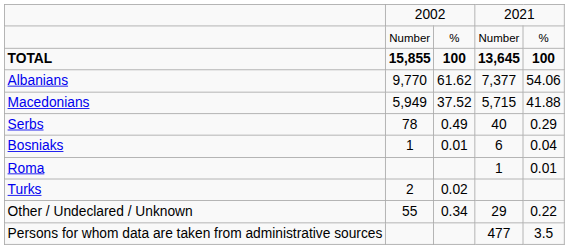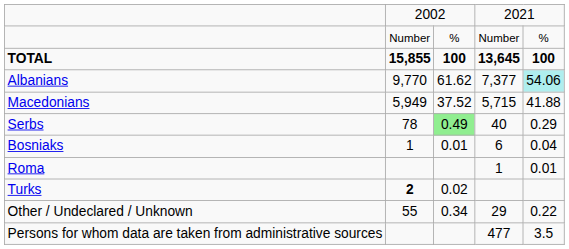(544, 80) no background -> (544, 80) paleturquoise background
(454, 124) no background -> (454, 124) lightgreen background
(410, 189) normal -> (410, 189) bold
